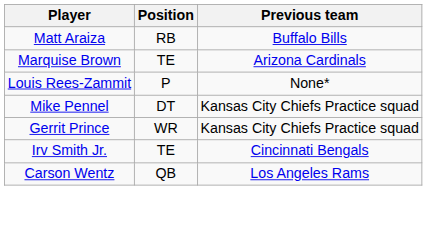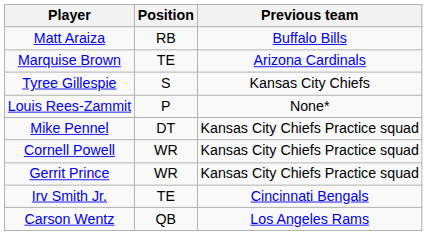+ row: (69, 83)
+ row: (69, 151)
